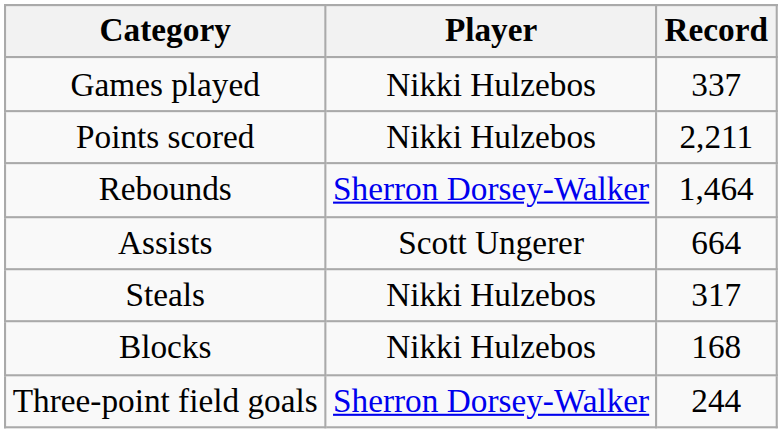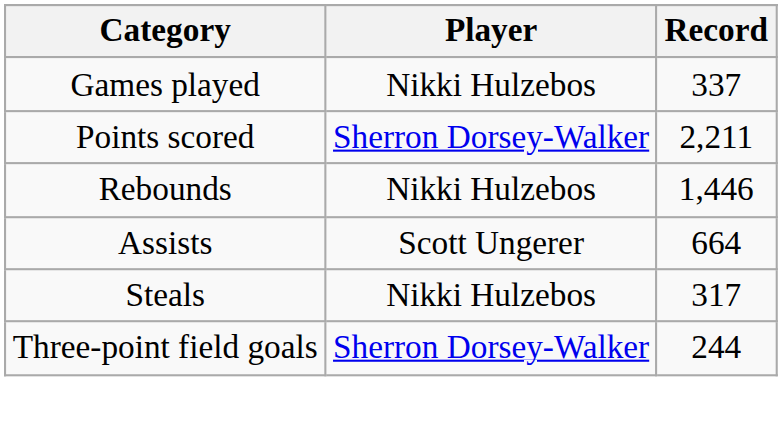(491, 136) Nikki Hulzebos -> (491, 136) Sherron Dorsey-Walker
(491, 189) Sherron Dorsey-Walker -> (491, 189) Nikki Hulzebos
(716, 189) 1,464 -> (716, 189) 1,446
- row: (165, 347)
